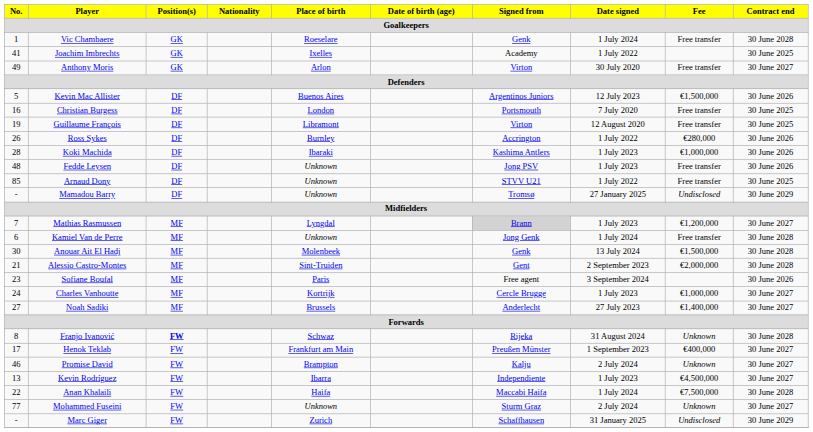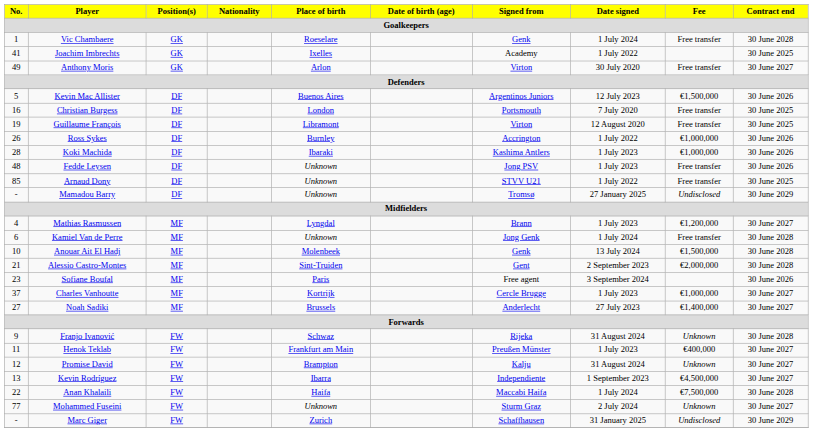(699, 138) €280,000 -> (699, 138) €1,000,000
(16, 222) 7 -> (16, 222) 4
(521, 222) lightgrey background -> (521, 222) no background
(16, 251) 30 -> (16, 251) 10
(16, 293) 24 -> (16, 293) 37
(16, 335) 8 -> (16, 335) 9
(177, 335) bold -> (177, 335) normal
(16, 349) 17 -> (16, 349) 11
(618, 349) 1 September 2023 -> (618, 349) 1 July 2023
(16, 363) 46 -> (16, 363) 12
(618, 363) 2 July 2024 -> (618, 363) 31 August 2024
(618, 378) 1 July 2023 -> (618, 378) 1 September 2023
